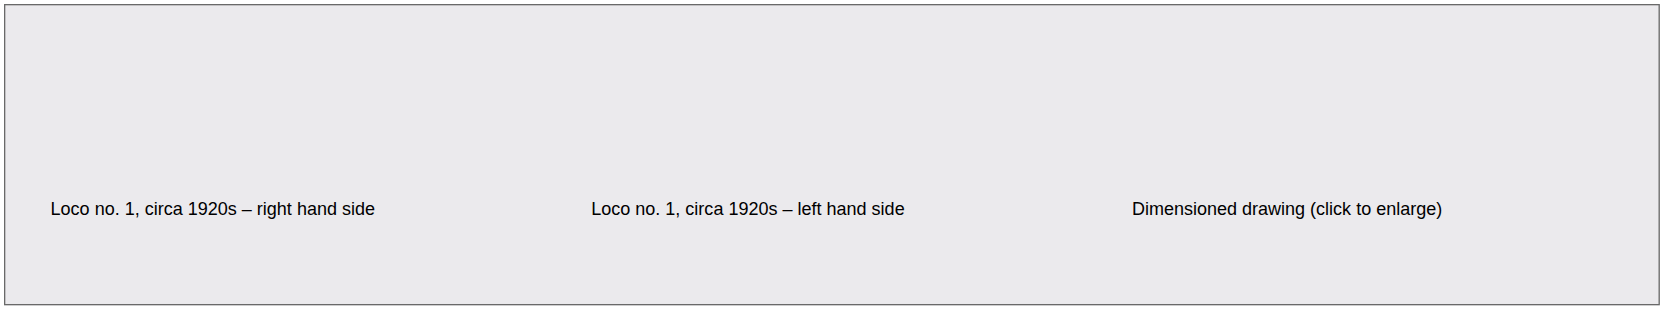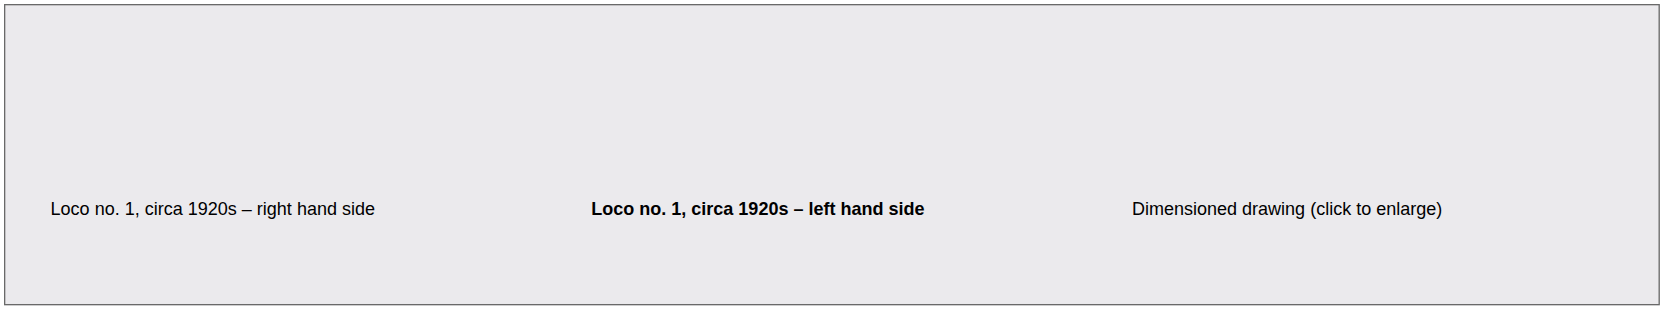(748, 209) normal -> (758, 209) bold
